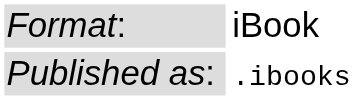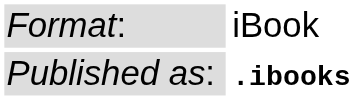(291, 77) normal -> (291, 74) bold
